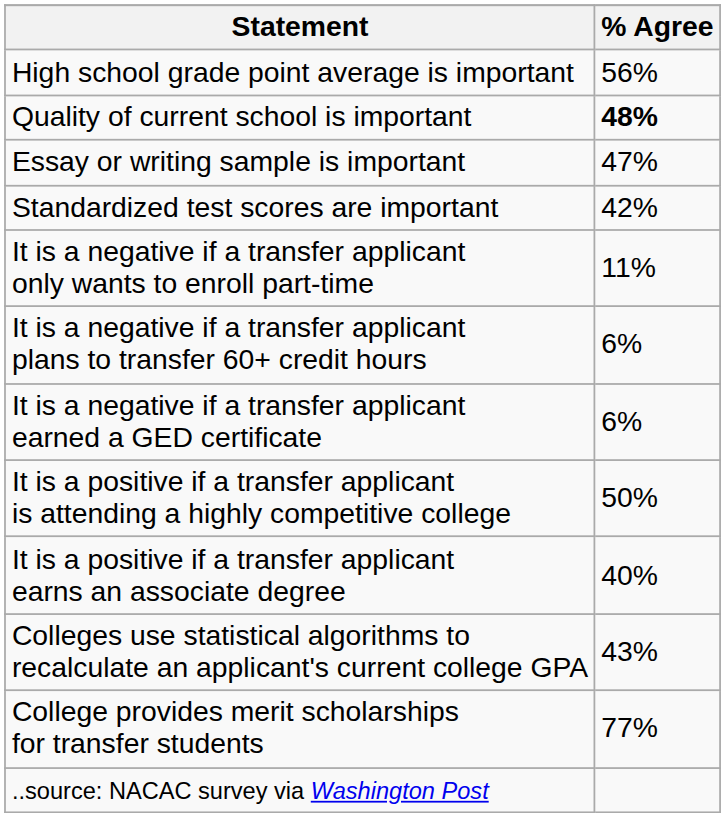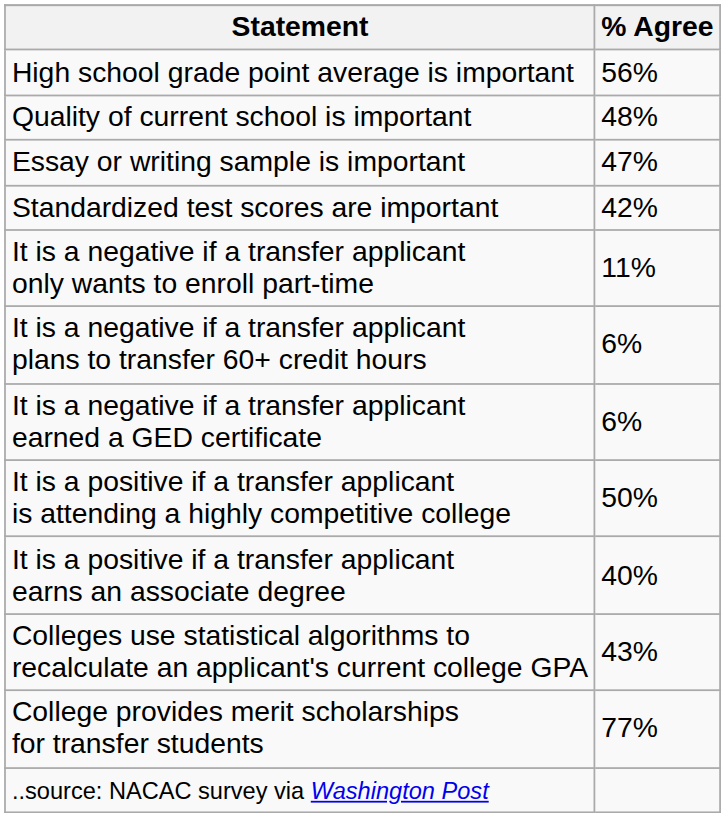(630, 117) bold -> (630, 117) normal
